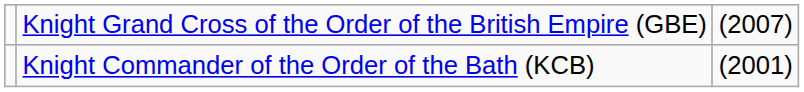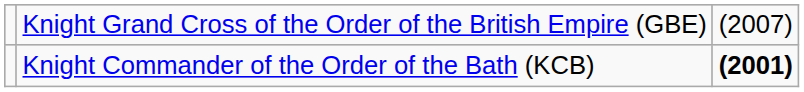(756, 65) normal -> (756, 65) bold
